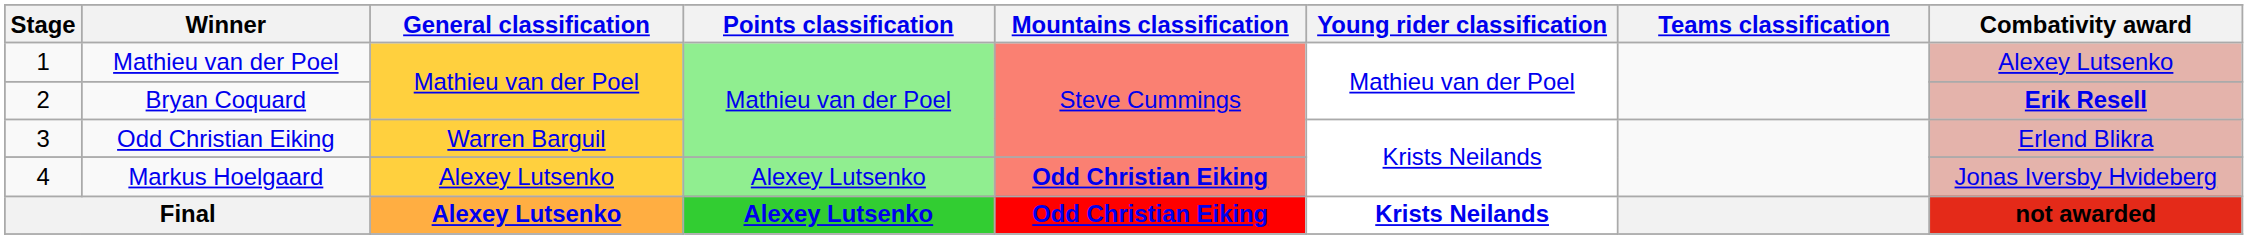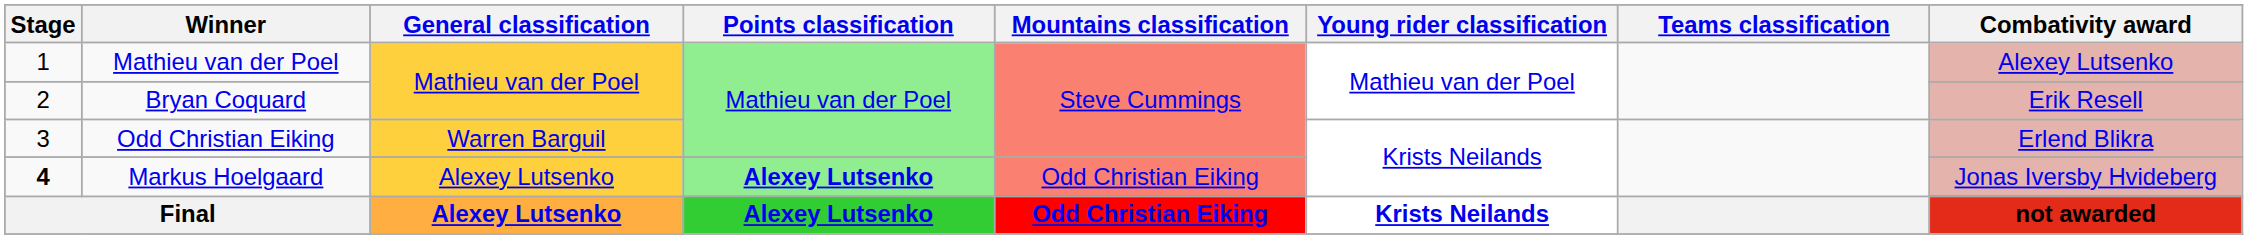(2086, 101) bold -> (2086, 101) normal
(43, 177) normal -> (43, 177) bold
(838, 177) normal -> (838, 177) bold
(1150, 177) bold -> (1150, 177) normal
